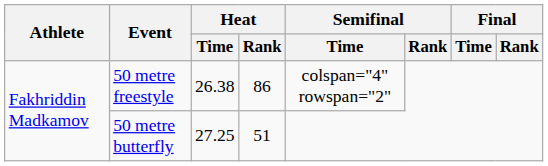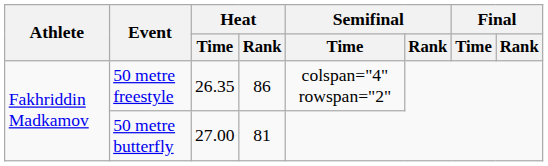(215, 86) 26.38 -> (215, 86) 26.35
(215, 135) 27.25 -> (215, 135) 27.00
(262, 135) 51 -> (262, 135) 81
